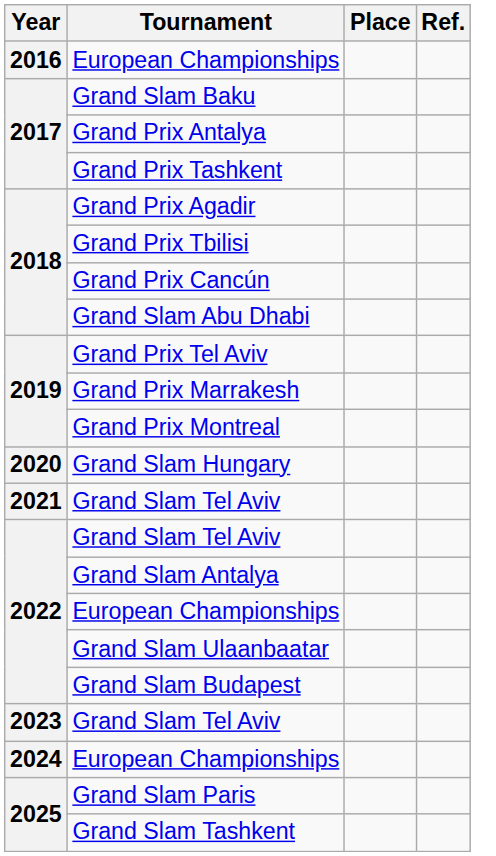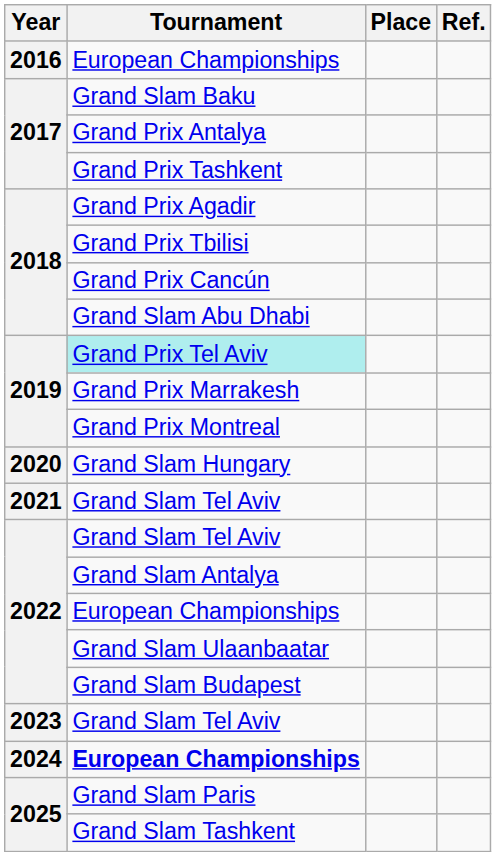(170, 354) no background -> (170, 354) paleturquoise background
(206, 758) normal -> (216, 758) bold
